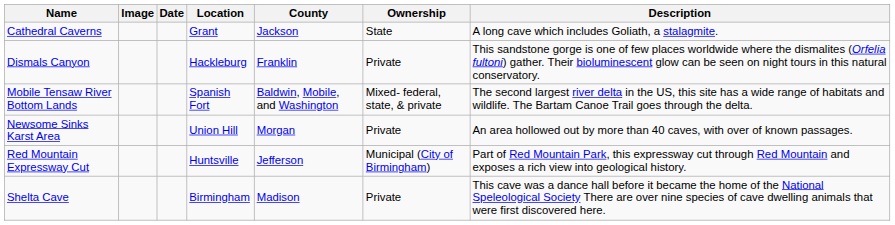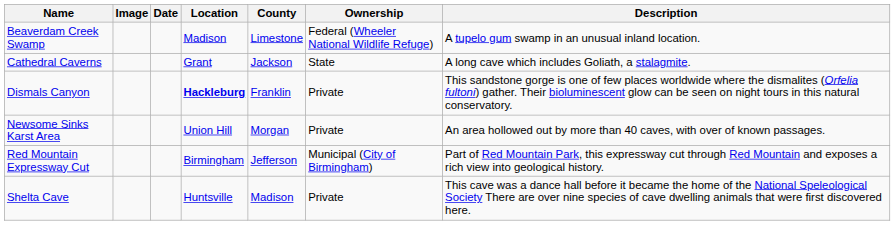+ row: (53, 37)
(218, 62) normal -> (214, 93) bold
- row: (59, 99)
(214, 161) Huntsville -> (214, 161) Birmingham
(220, 198) Birmingham -> (208, 198) Huntsville
